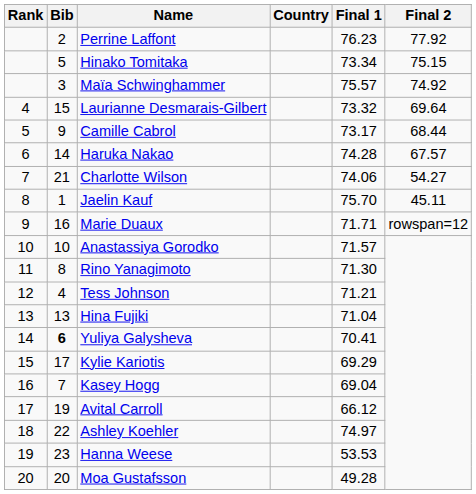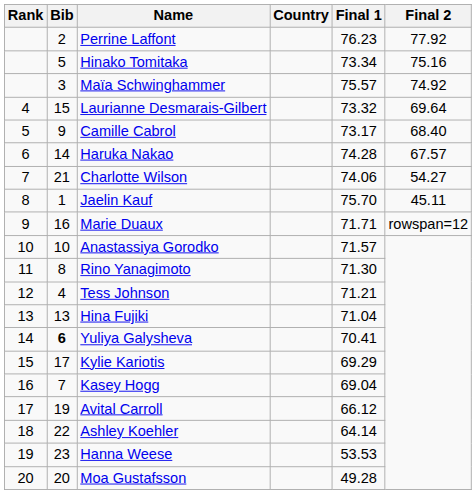(428, 62) 75.15 -> (428, 62) 75.16
(428, 131) 68.44 -> (428, 131) 68.40
(359, 431) 74.97 -> (359, 431) 64.14
